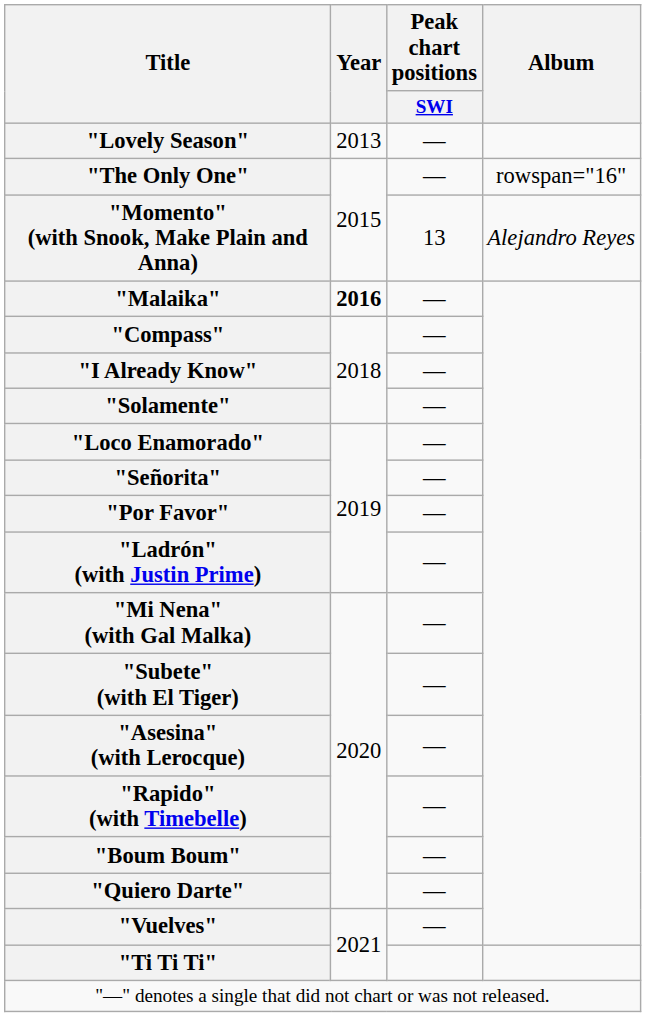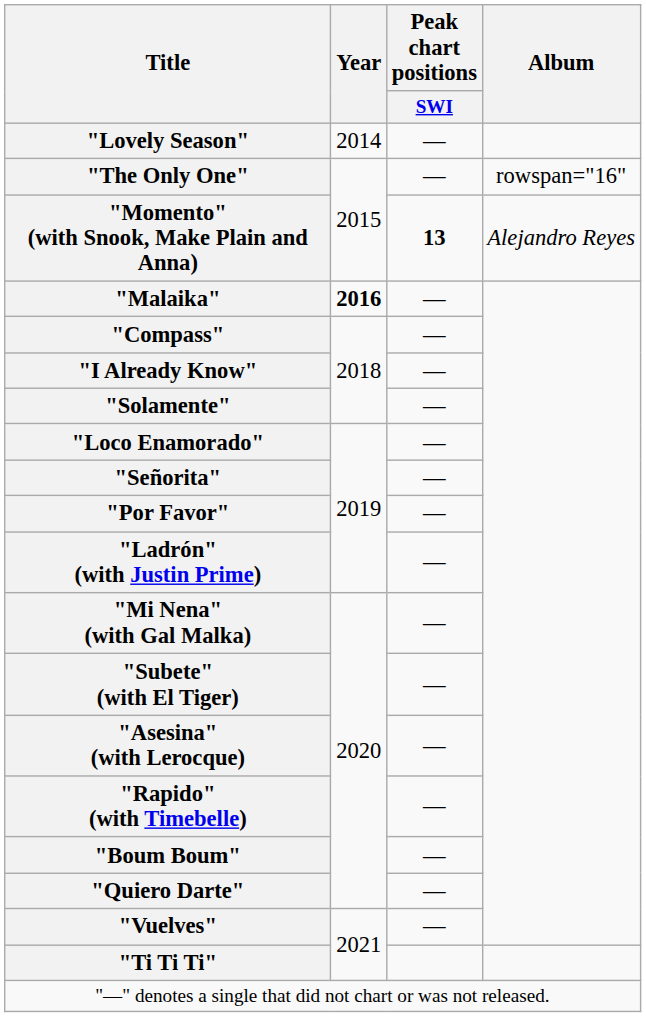(359, 140) 2013 -> (359, 140) 2014
(434, 237) normal -> (434, 237) bold
